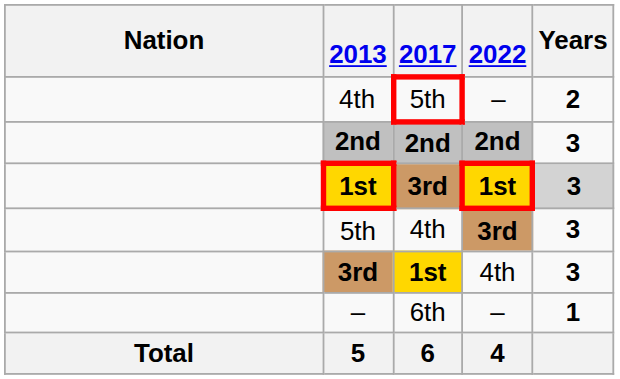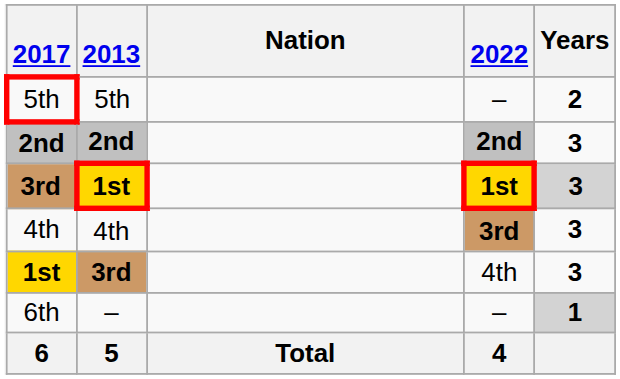columns swapped: (164, 41) <-> (428, 55)
(357, 99) 4th -> (112, 99) 5th
(358, 231) 5th -> (111, 231) 4th
(573, 313) no background -> (575, 313) lightgrey background
